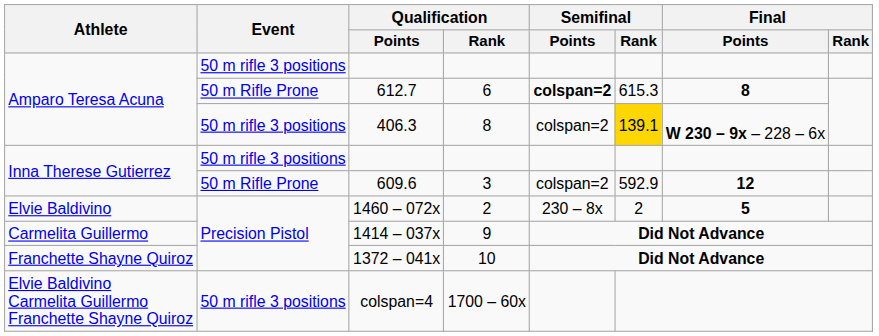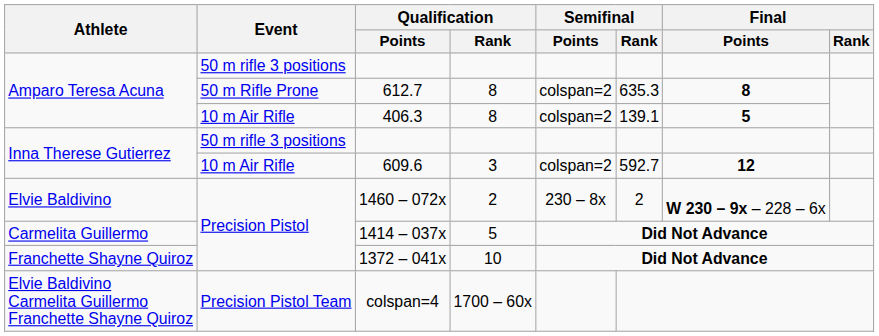(487, 91) 6 -> (493, 91) 8
(572, 91) bold -> (576, 91) normal
(639, 91) 615.3 -> (639, 91) 635.3
(273, 125) 50 m rifle 3 positions -> (248, 116) 10 m Air Rifle
(639, 125) gold background -> (639, 116) no background
(745, 134) W 230 – 9x – 228 – 6x -> (746, 116) 5
(259, 184) 50 m Rifle Prone -> (248, 166) 10 m Air Rifle
(639, 184) 592.9 -> (639, 166) 592.7
(745, 209) 5 -> (746, 209) W 230 – 9x – 228 – 6x
(487, 234) 9 -> (493, 234) 5
(273, 301) 50 m rifle 3 positions -> (276, 301) Precision Pistol Team
